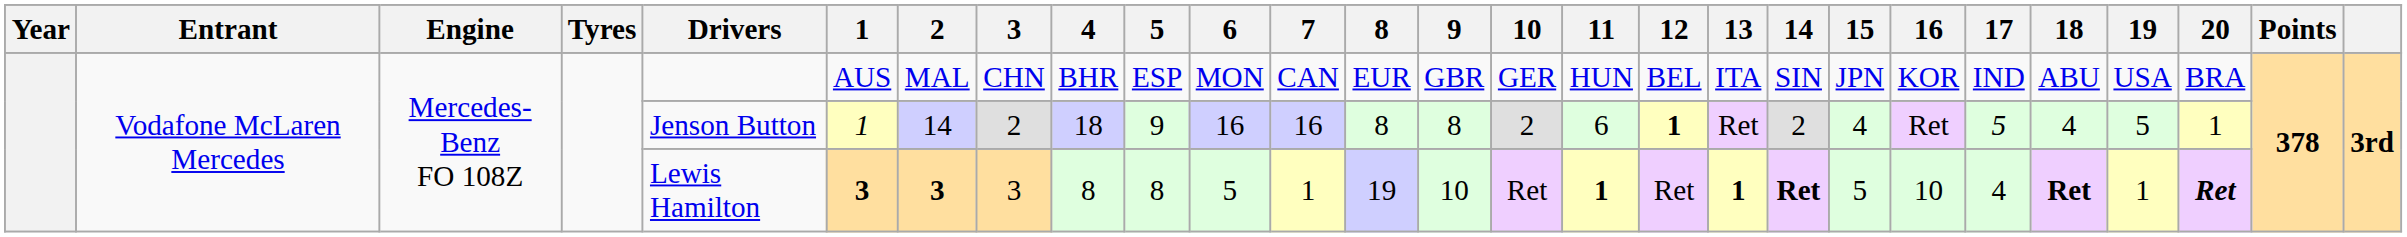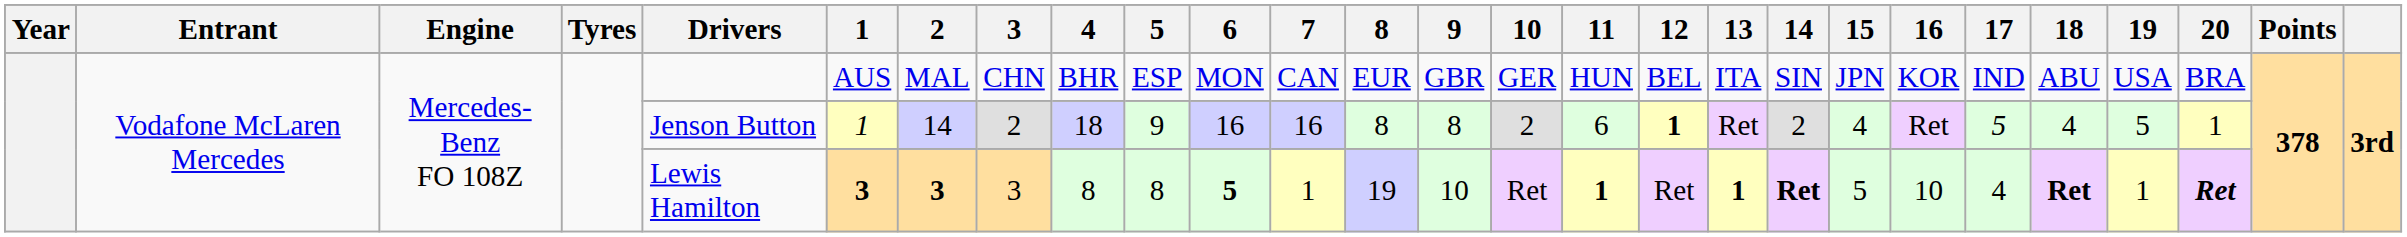(1230, 190) normal -> (1230, 190) bold
